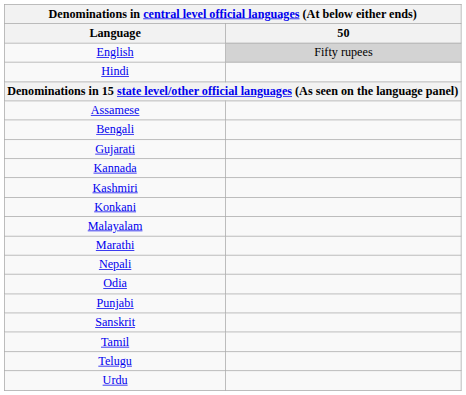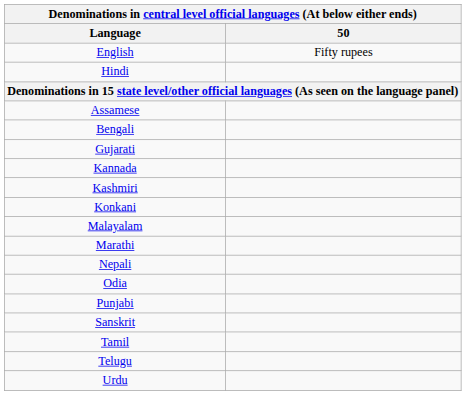(343, 52) lightgrey background -> (343, 52) no background
